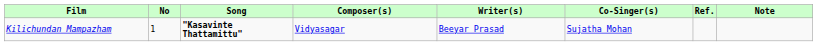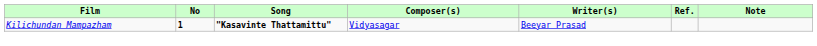- column: (629, 11)
(153, 29) normal -> (180, 25) bold
